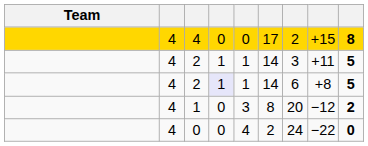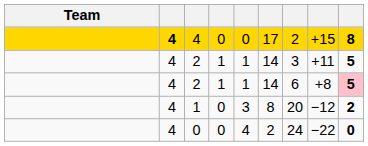(172, 38) normal -> (172, 38) bold
(221, 84) lavender background -> (221, 84) no background
(351, 84) no background -> (351, 84) pink background
